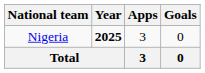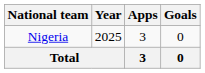(108, 36) bold -> (108, 36) normal
